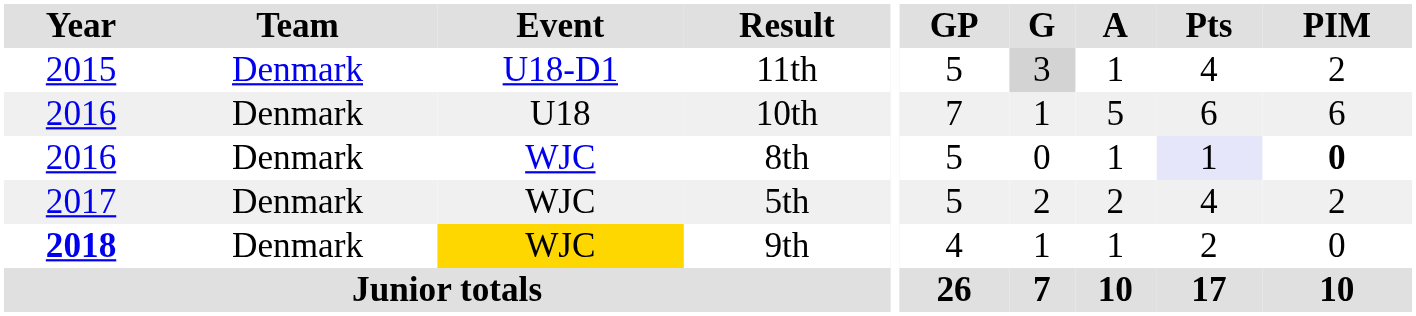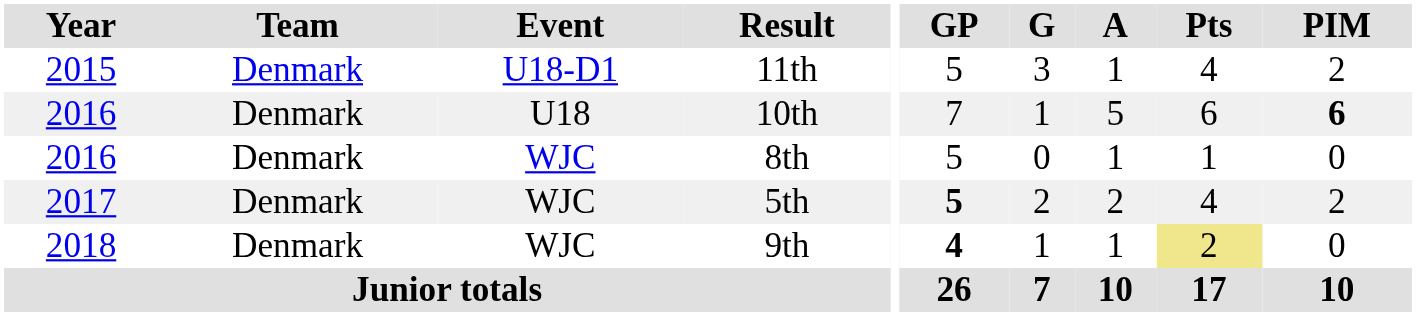(1042, 69) lightgrey background -> (1042, 69) no background
(1337, 113) normal -> (1337, 113) bold
(1209, 157) lavender background -> (1209, 157) no background
(1337, 157) bold -> (1337, 157) normal
(954, 201) normal -> (954, 201) bold
(81, 245) bold -> (81, 245) normal
(560, 245) gold background -> (560, 245) no background
(954, 245) normal -> (954, 245) bold
(1209, 245) no background -> (1209, 245) khaki background
